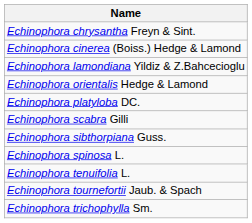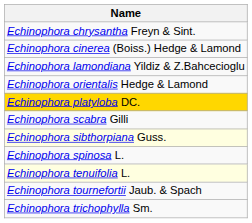(74, 102) no background -> (74, 102) gold background
(87, 137) no background -> (87, 137) lightyellow background
(69, 173) no background -> (69, 173) lightyellow background
